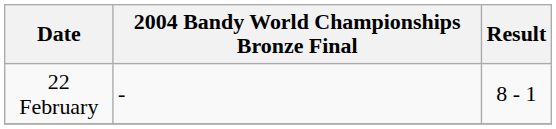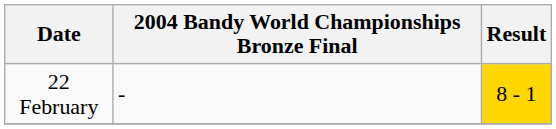(516, 93) no background -> (516, 93) gold background
